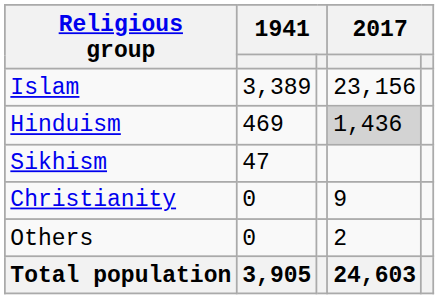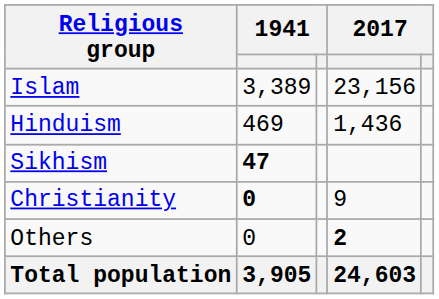(368, 125) lightgrey background -> (368, 125) no background
(256, 163) normal -> (256, 163) bold
(249, 200) normal -> (249, 200) bold
(340, 238) normal -> (340, 238) bold
